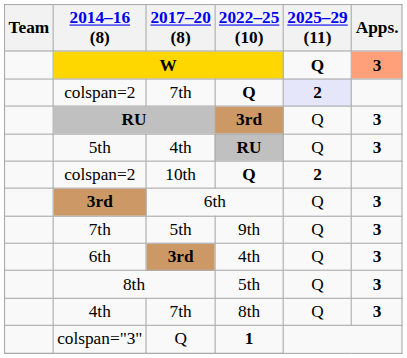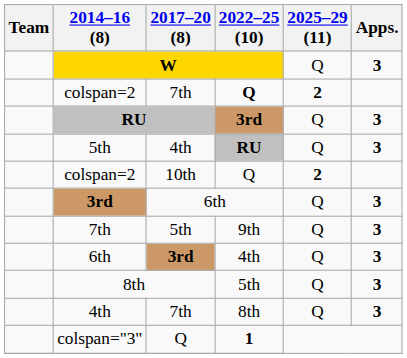(318, 65) bold -> (318, 65) normal
(377, 65) lightsalmon background -> (377, 65) no background
(318, 92) lavender background -> (318, 92) no background
(249, 174) bold -> (249, 174) normal
